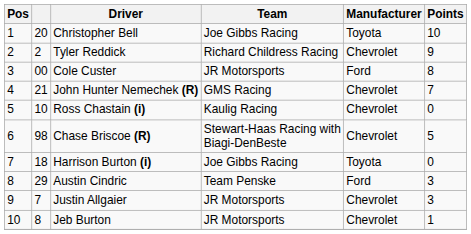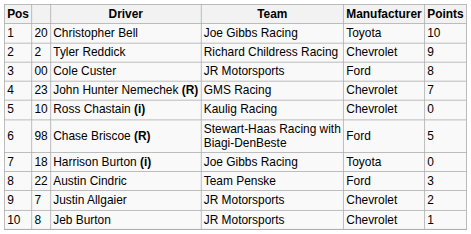(41, 90) 21 -> (41, 90) 23
(372, 135) Chevrolet -> (359, 135) Ford
(41, 180) 29 -> (41, 180) 22
(431, 200) 3 -> (431, 200) 2
